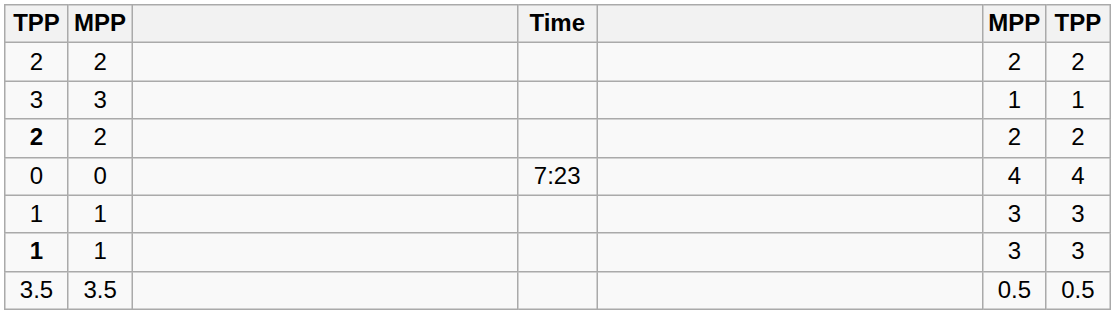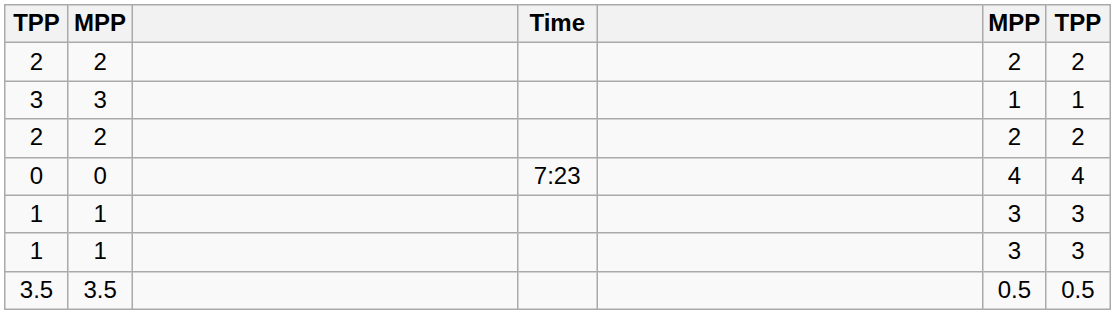(37, 137) bold -> (37, 137) normal
(37, 251) bold -> (37, 251) normal
